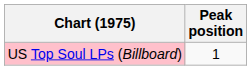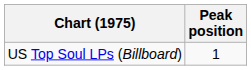(95, 53) pink background -> (95, 53) no background
